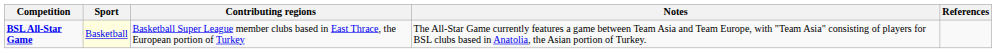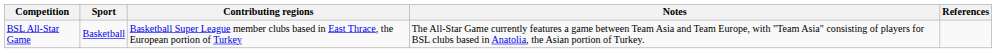(34, 34) bold -> (33, 34) normal
(106, 34) lightyellow background -> (104, 34) no background
